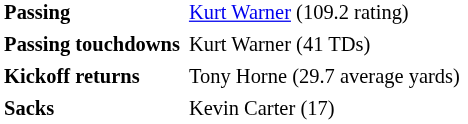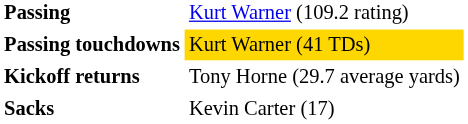(280, 44) no background -> (280, 44) gold background
